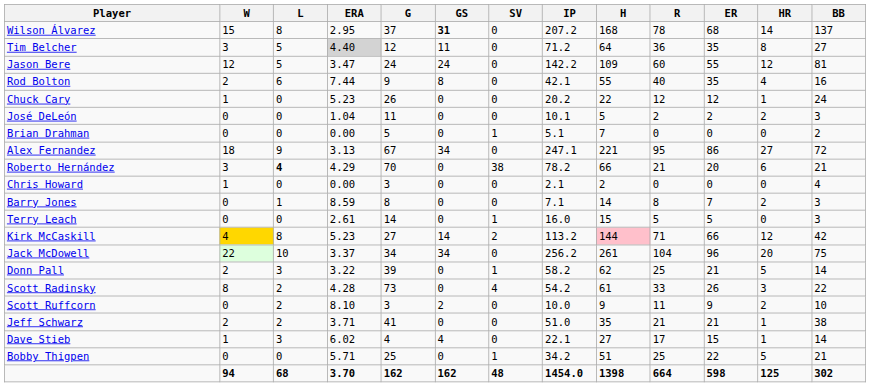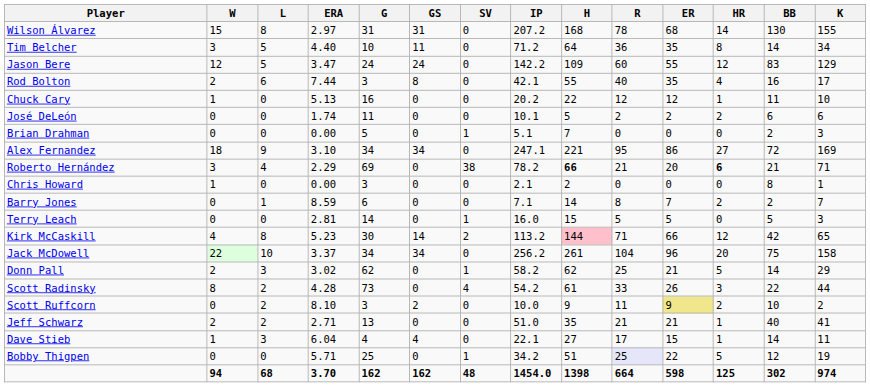+ column: (840, 13)
(343, 30) 2.95 -> (324, 30) 2.97
(390, 30) 37 -> (368, 30) 31
(444, 30) bold -> (418, 30) normal
(824, 30) 137 -> (776, 30) 130
(343, 47) lightgrey background -> (324, 47) no background
(390, 47) 12 -> (368, 47) 10
(820, 47) 27 -> (773, 47) 14
(820, 64) 81 -> (773, 64) 83
(387, 82) 9 -> (365, 82) 3
(343, 99) 5.23 -> (324, 99) 5.13
(390, 99) 26 -> (368, 99) 16
(820, 99) 24 -> (773, 99) 11
(343, 116) 1.04 -> (324, 116) 1.74
(817, 116) 3 -> (770, 116) 6
(343, 150) 3.13 -> (324, 150) 3.10
(390, 150) 67 -> (368, 150) 34
(279, 167) bold -> (263, 167) normal
(343, 167) 4.29 -> (324, 167) 2.29
(390, 167) 70 -> (368, 167) 69
(605, 167) normal -> (570, 167) bold
(764, 167) normal -> (719, 167) bold
(817, 185) 4 -> (770, 185) 8
(387, 202) 8 -> (365, 202) 6
(817, 202) 3 -> (770, 202) 2
(343, 219) 2.61 -> (324, 219) 2.81
(817, 219) 3 -> (770, 219) 5
(225, 236) gold background -> (213, 236) no background
(390, 236) 27 -> (368, 236) 30
(343, 270) 3.22 -> (324, 270) 3.02
(390, 270) 39 -> (368, 270) 62
(710, 305) no background -> (669, 305) khaki background
(343, 322) 3.71 -> (324, 322) 2.71
(390, 322) 41 -> (368, 322) 13
(820, 322) 38 -> (773, 322) 40
(343, 339) 6.02 -> (324, 339) 6.04
(659, 356) no background -> (621, 356) lavender background
(820, 356) 21 -> (773, 356) 12
